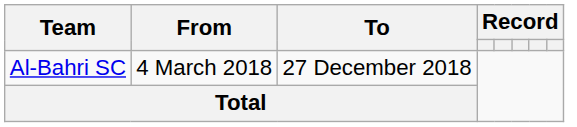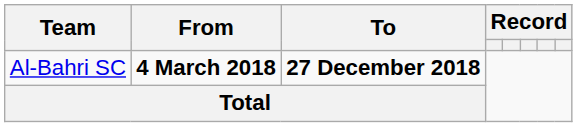(204, 67) normal -> (206, 67) bold
(377, 67) normal -> (383, 67) bold
